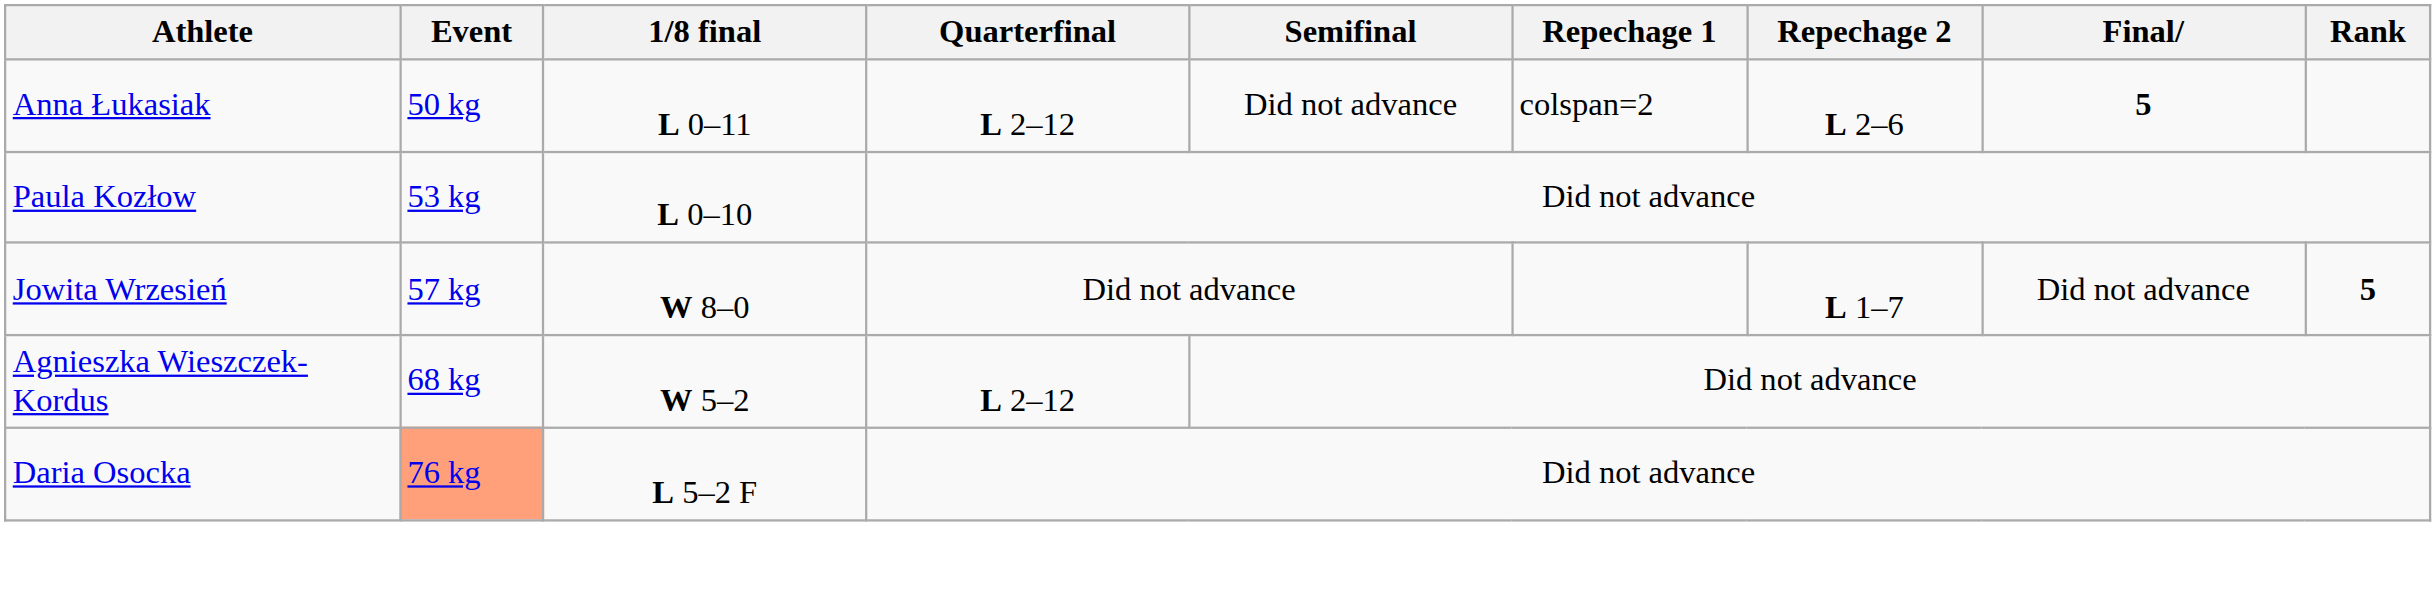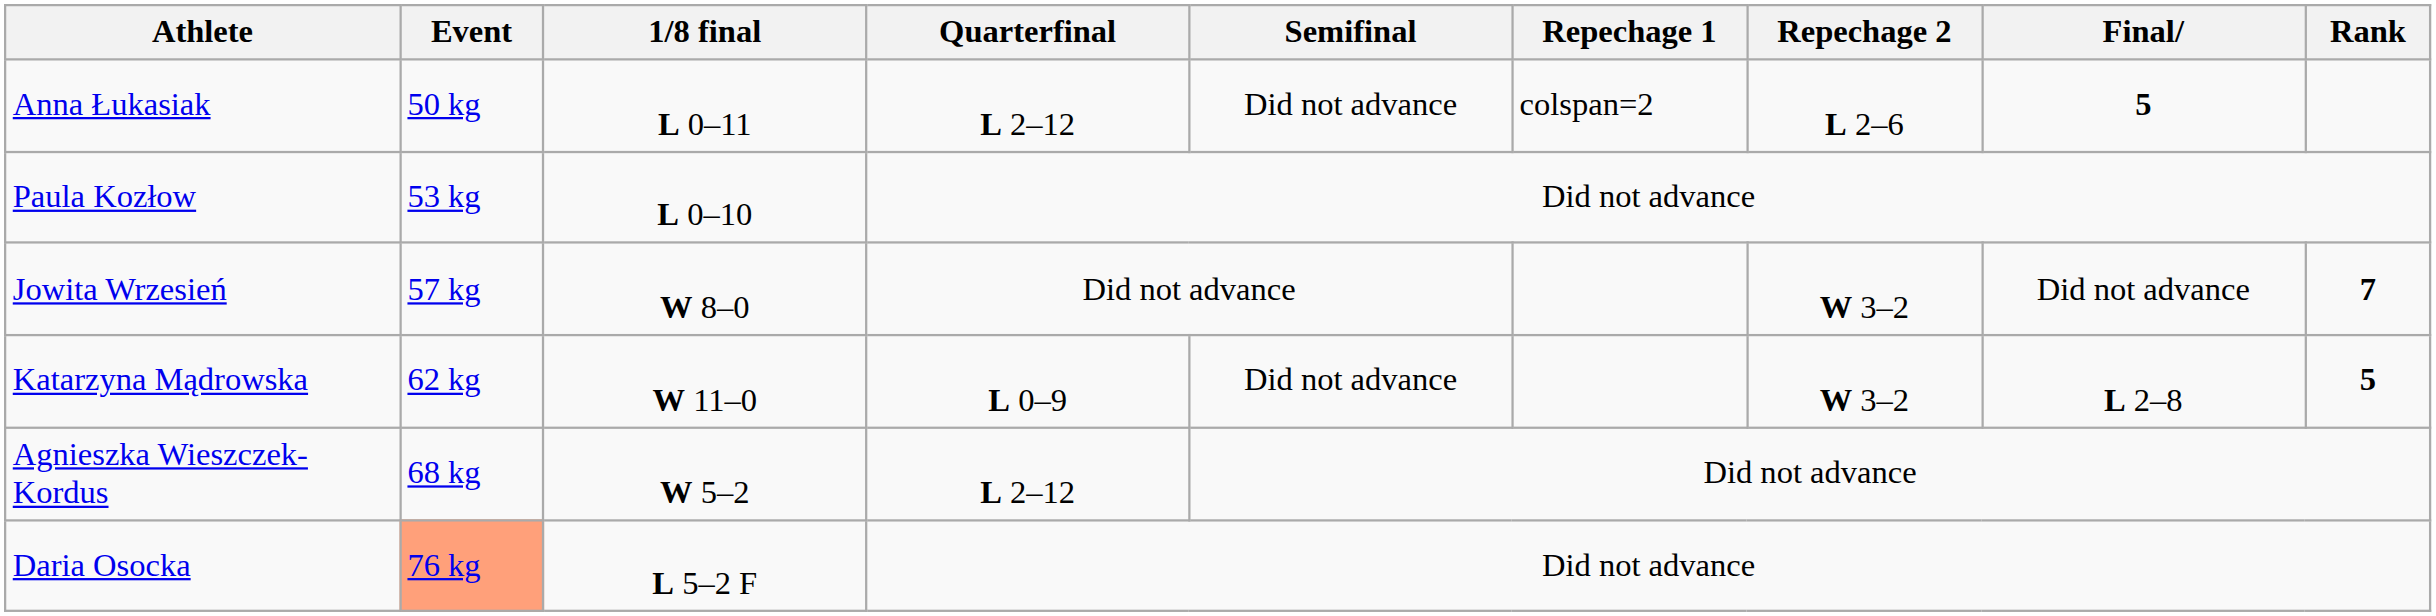(1864, 308) L 1–7 -> (1864, 308) W 3–2
(2368, 288) 5 -> (2368, 288) 7
+ row: (160, 380)
